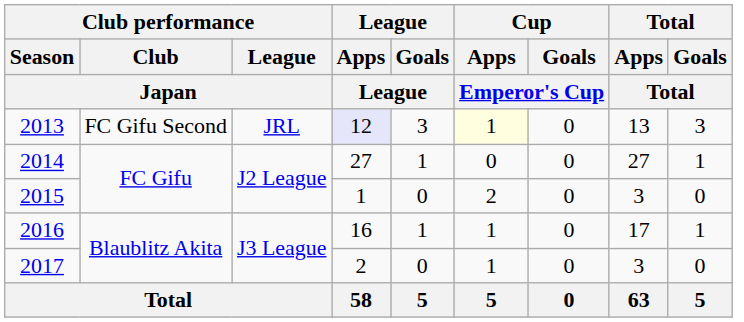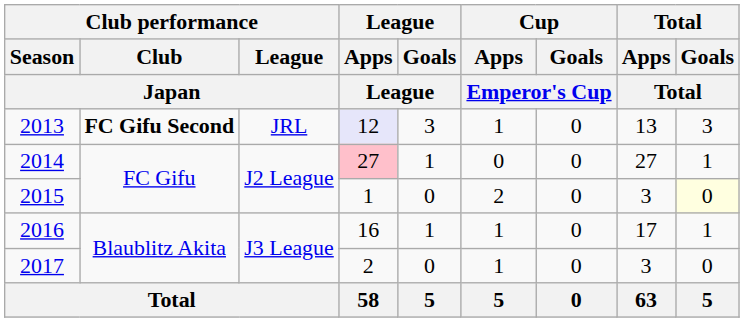(156, 126) normal -> (159, 126) bold
(491, 126) lightyellow background -> (499, 126) no background
(361, 160) no background -> (368, 160) pink background
(700, 195) no background -> (707, 195) lightyellow background
